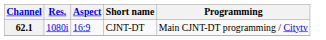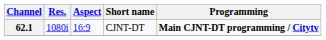(233, 27) normal -> (239, 27) bold
